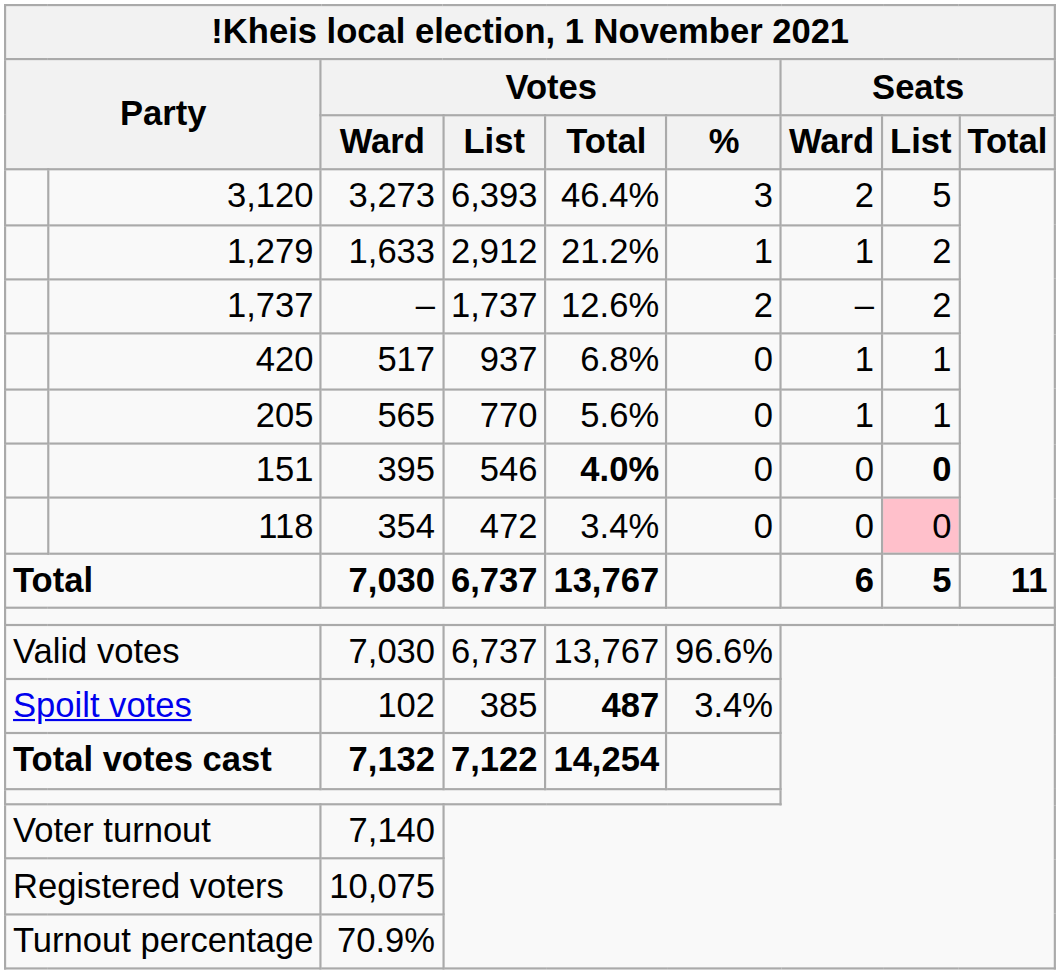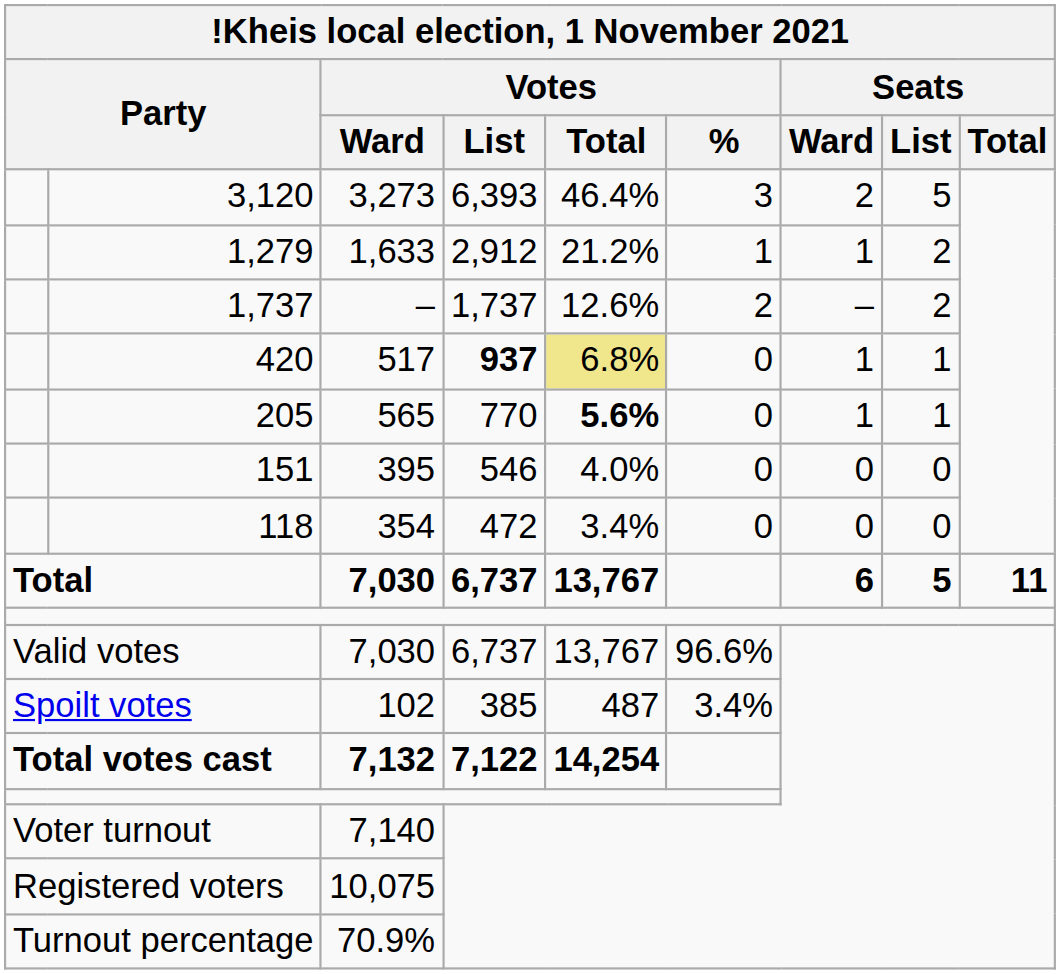(509, 360) normal -> (509, 360) bold
(620, 360) no background -> (620, 360) khaki background
(620, 415) normal -> (620, 415) bold
(620, 470) bold -> (620, 470) normal
(942, 470) bold -> (942, 470) normal
(942, 525) pink background -> (942, 525) no background
(630, 705) bold -> (630, 705) normal
